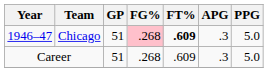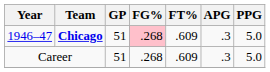(79, 36) normal -> (80, 36) bold
(184, 36) bold -> (187, 36) normal
